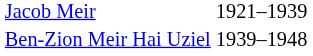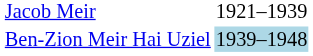(262, 39) no background -> (262, 39) lightblue background
